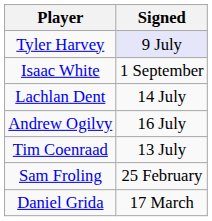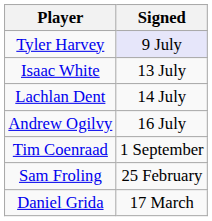(162, 70) 1 September -> (162, 70) 13 July
(162, 149) 13 July -> (162, 149) 1 September
